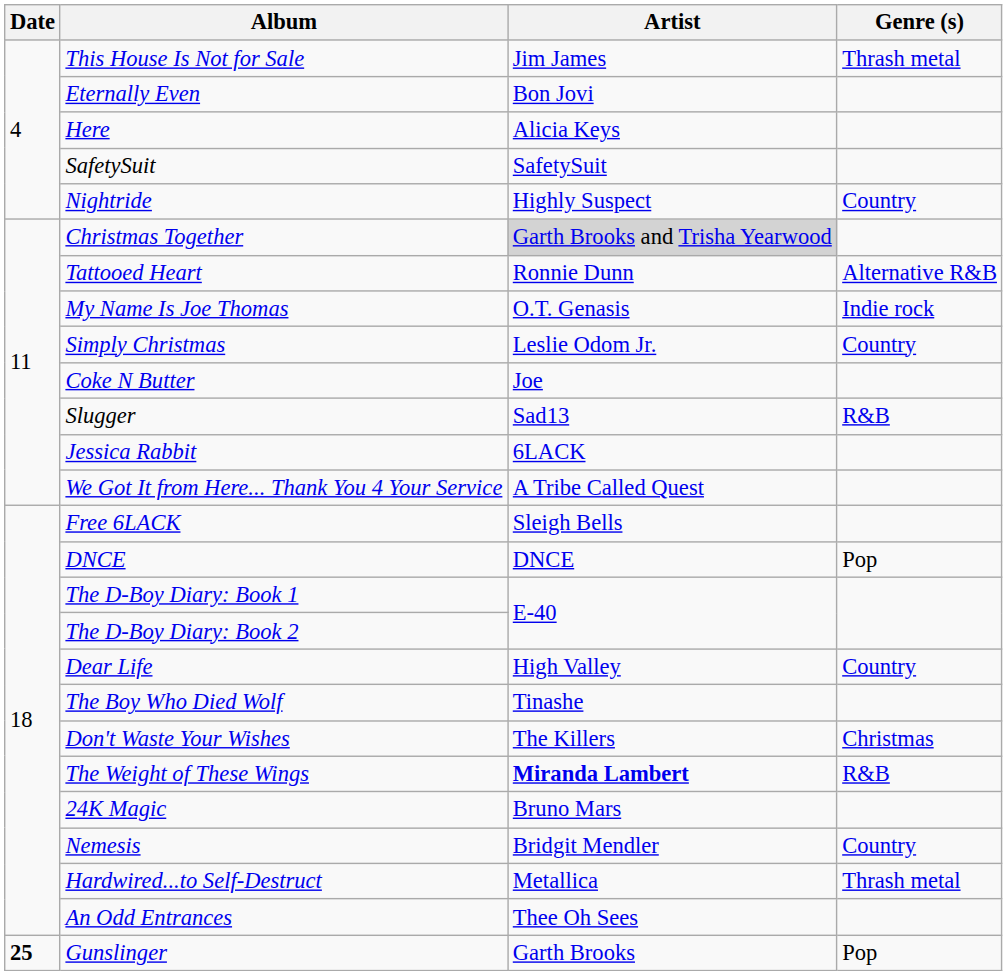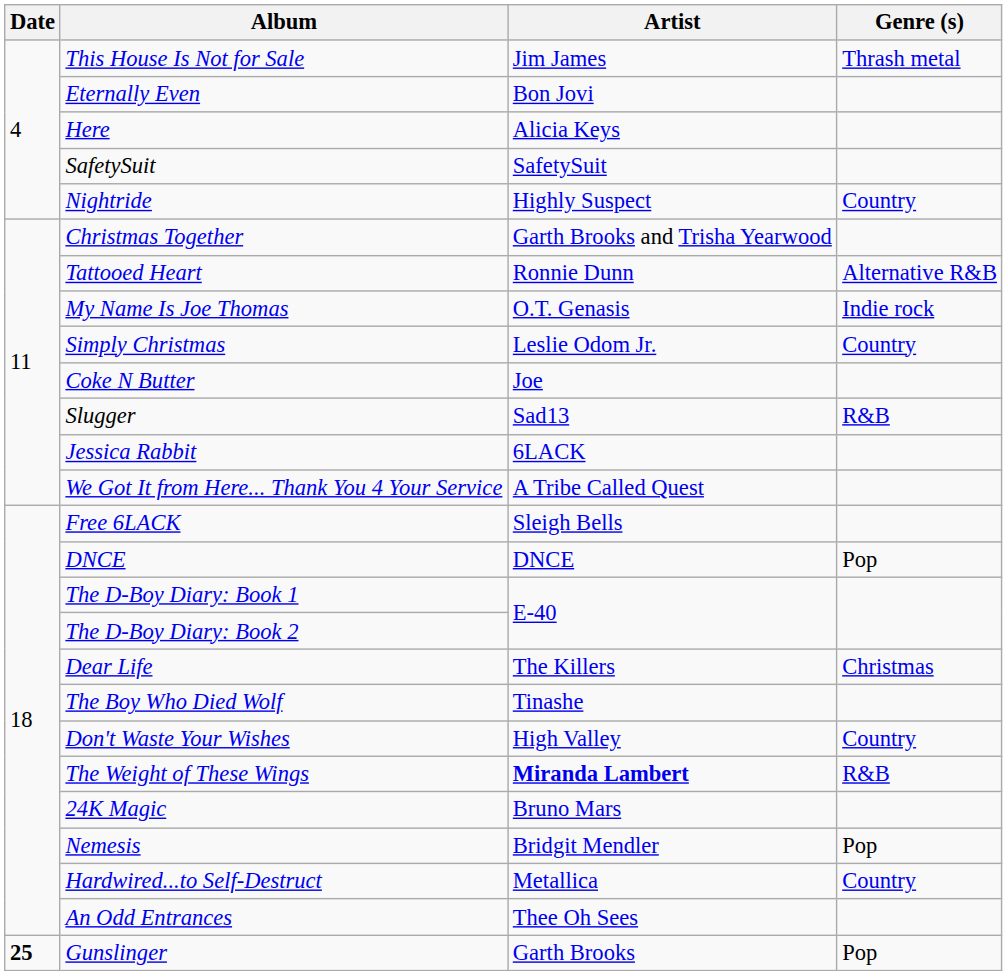(672, 237) lightgrey background -> (672, 237) no background
(567, 666) High Valley -> (564, 666) The Killers
(879, 666) Country -> (888, 666) Christmas
(564, 737) The Killers -> (567, 737) High Valley
(888, 737) Christmas -> (879, 737) Country
(879, 845) Country -> (860, 845) Pop
(901, 881) Thrash metal -> (879, 881) Country
